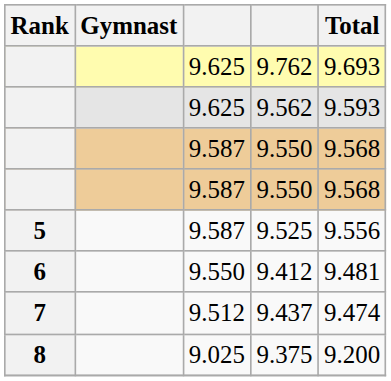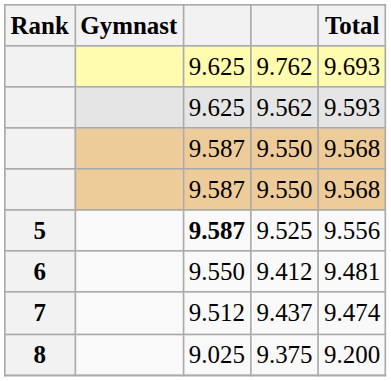(217, 230) normal -> (217, 230) bold
